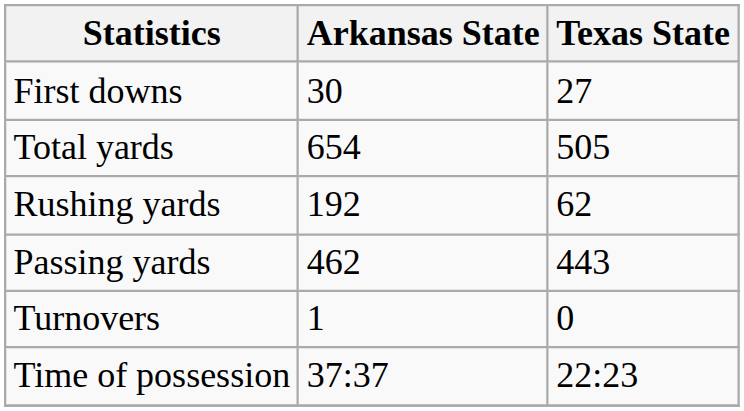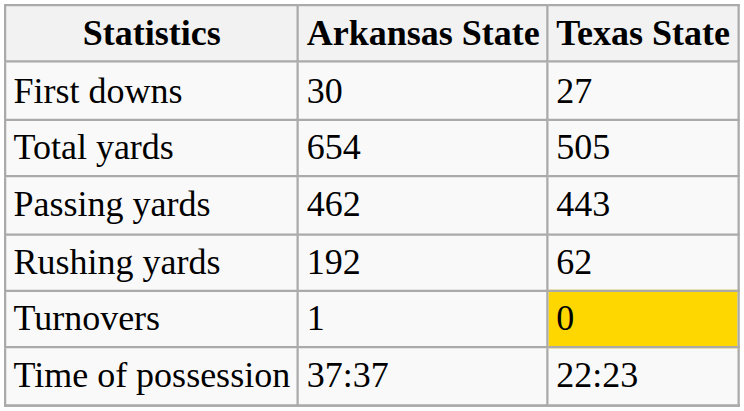rows swapped: (117, 204) <-> (112, 261)
(565, 318) no background -> (565, 318) gold background
